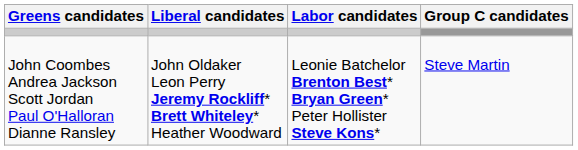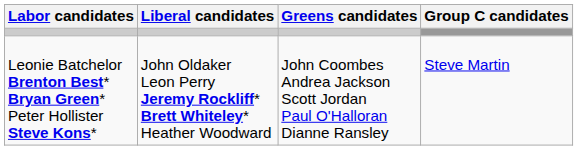columns swapped: (354, 16) <-> (76, 16)
